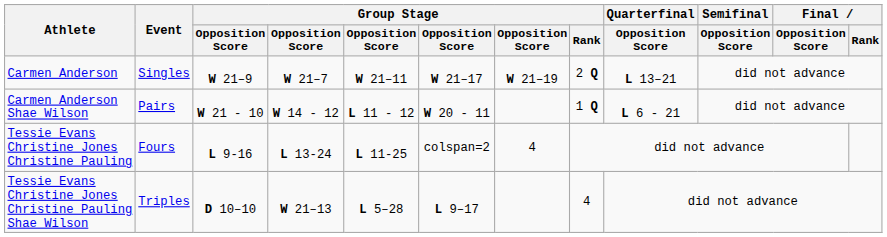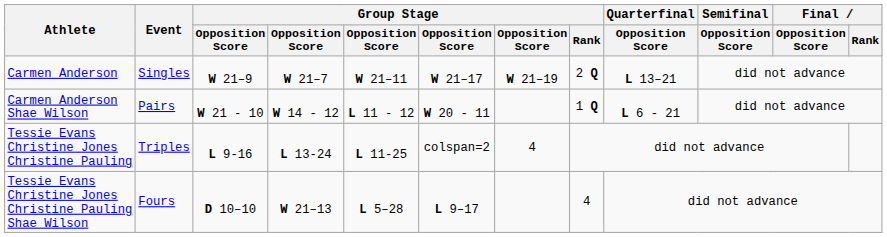(157, 148) Fours -> (164, 148) Triples
(164, 202) Triples -> (157, 202) Fours
